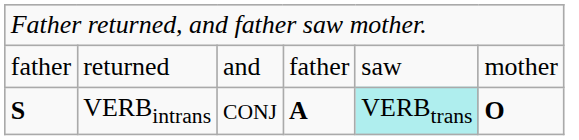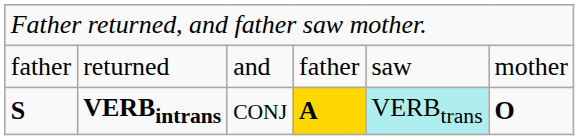(147, 110) normal -> (152, 110) bold
(298, 110) no background -> (308, 110) gold background
